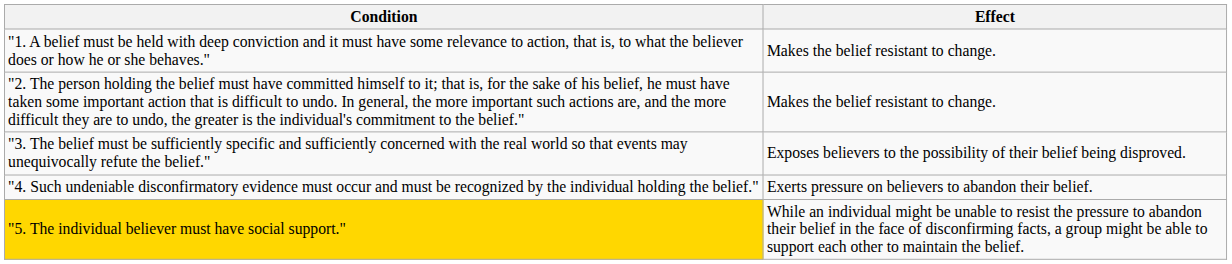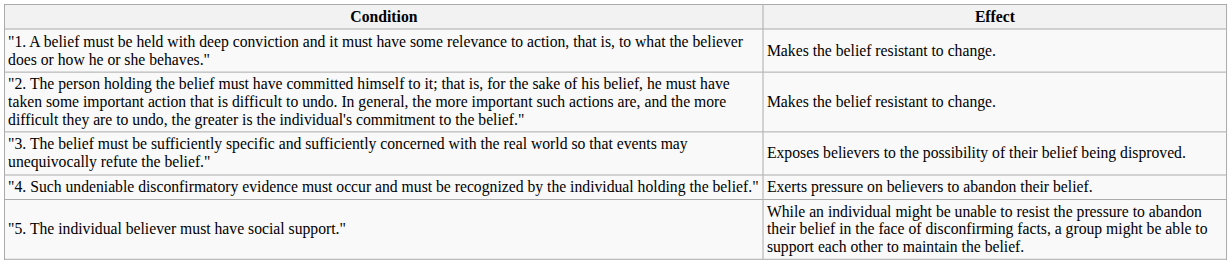(177, 229) gold background -> (177, 229) no background
